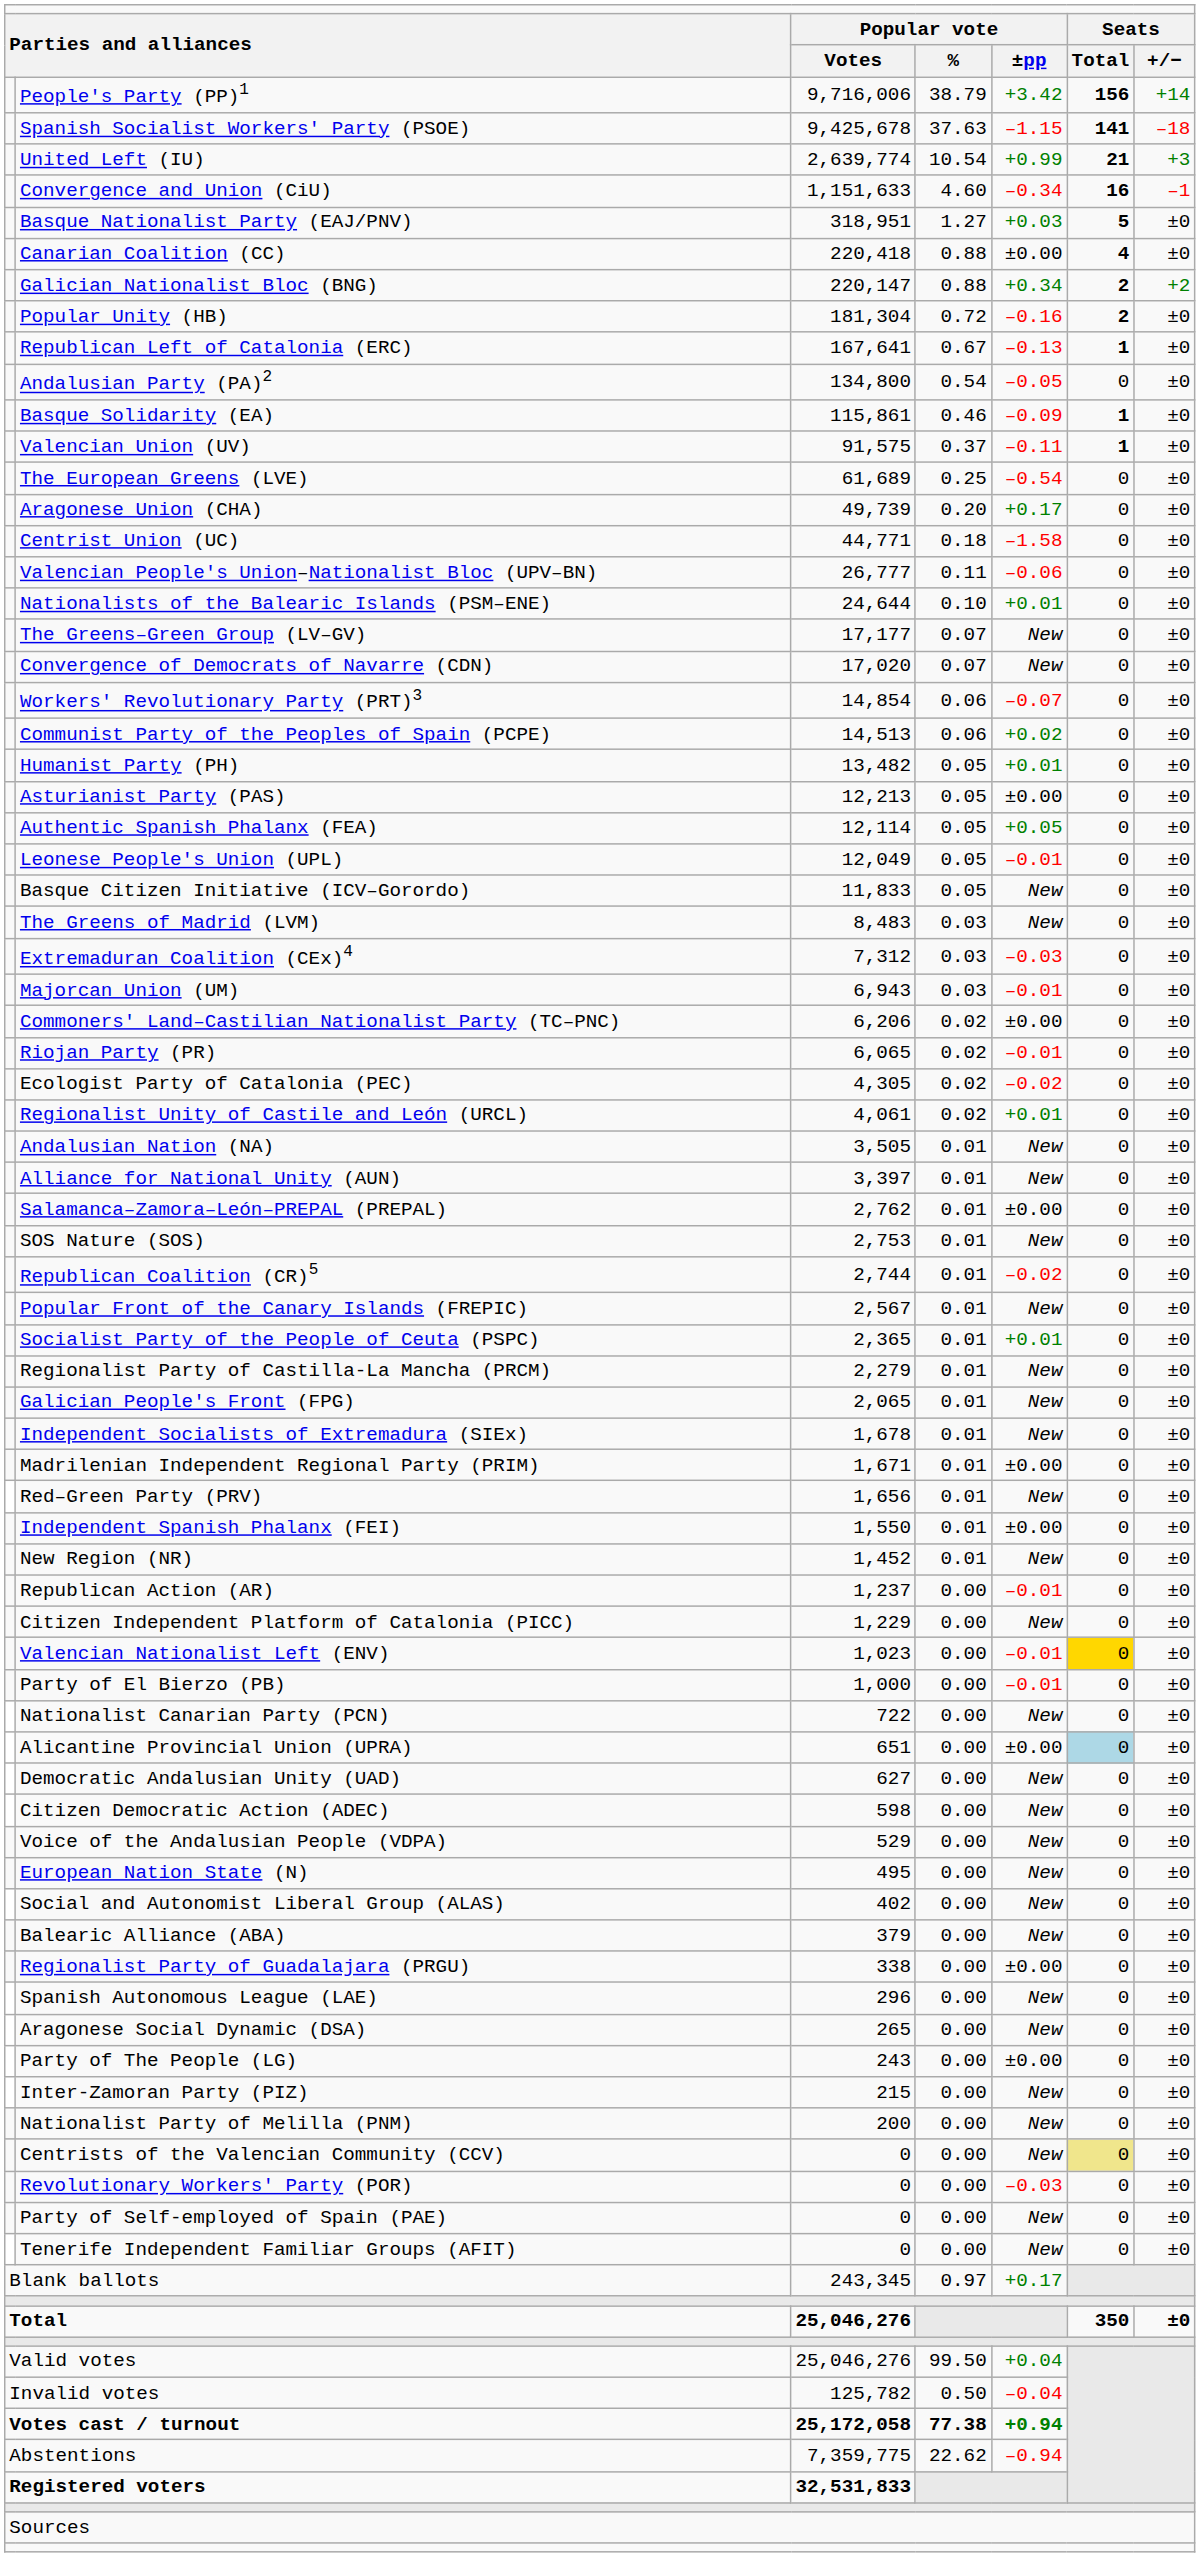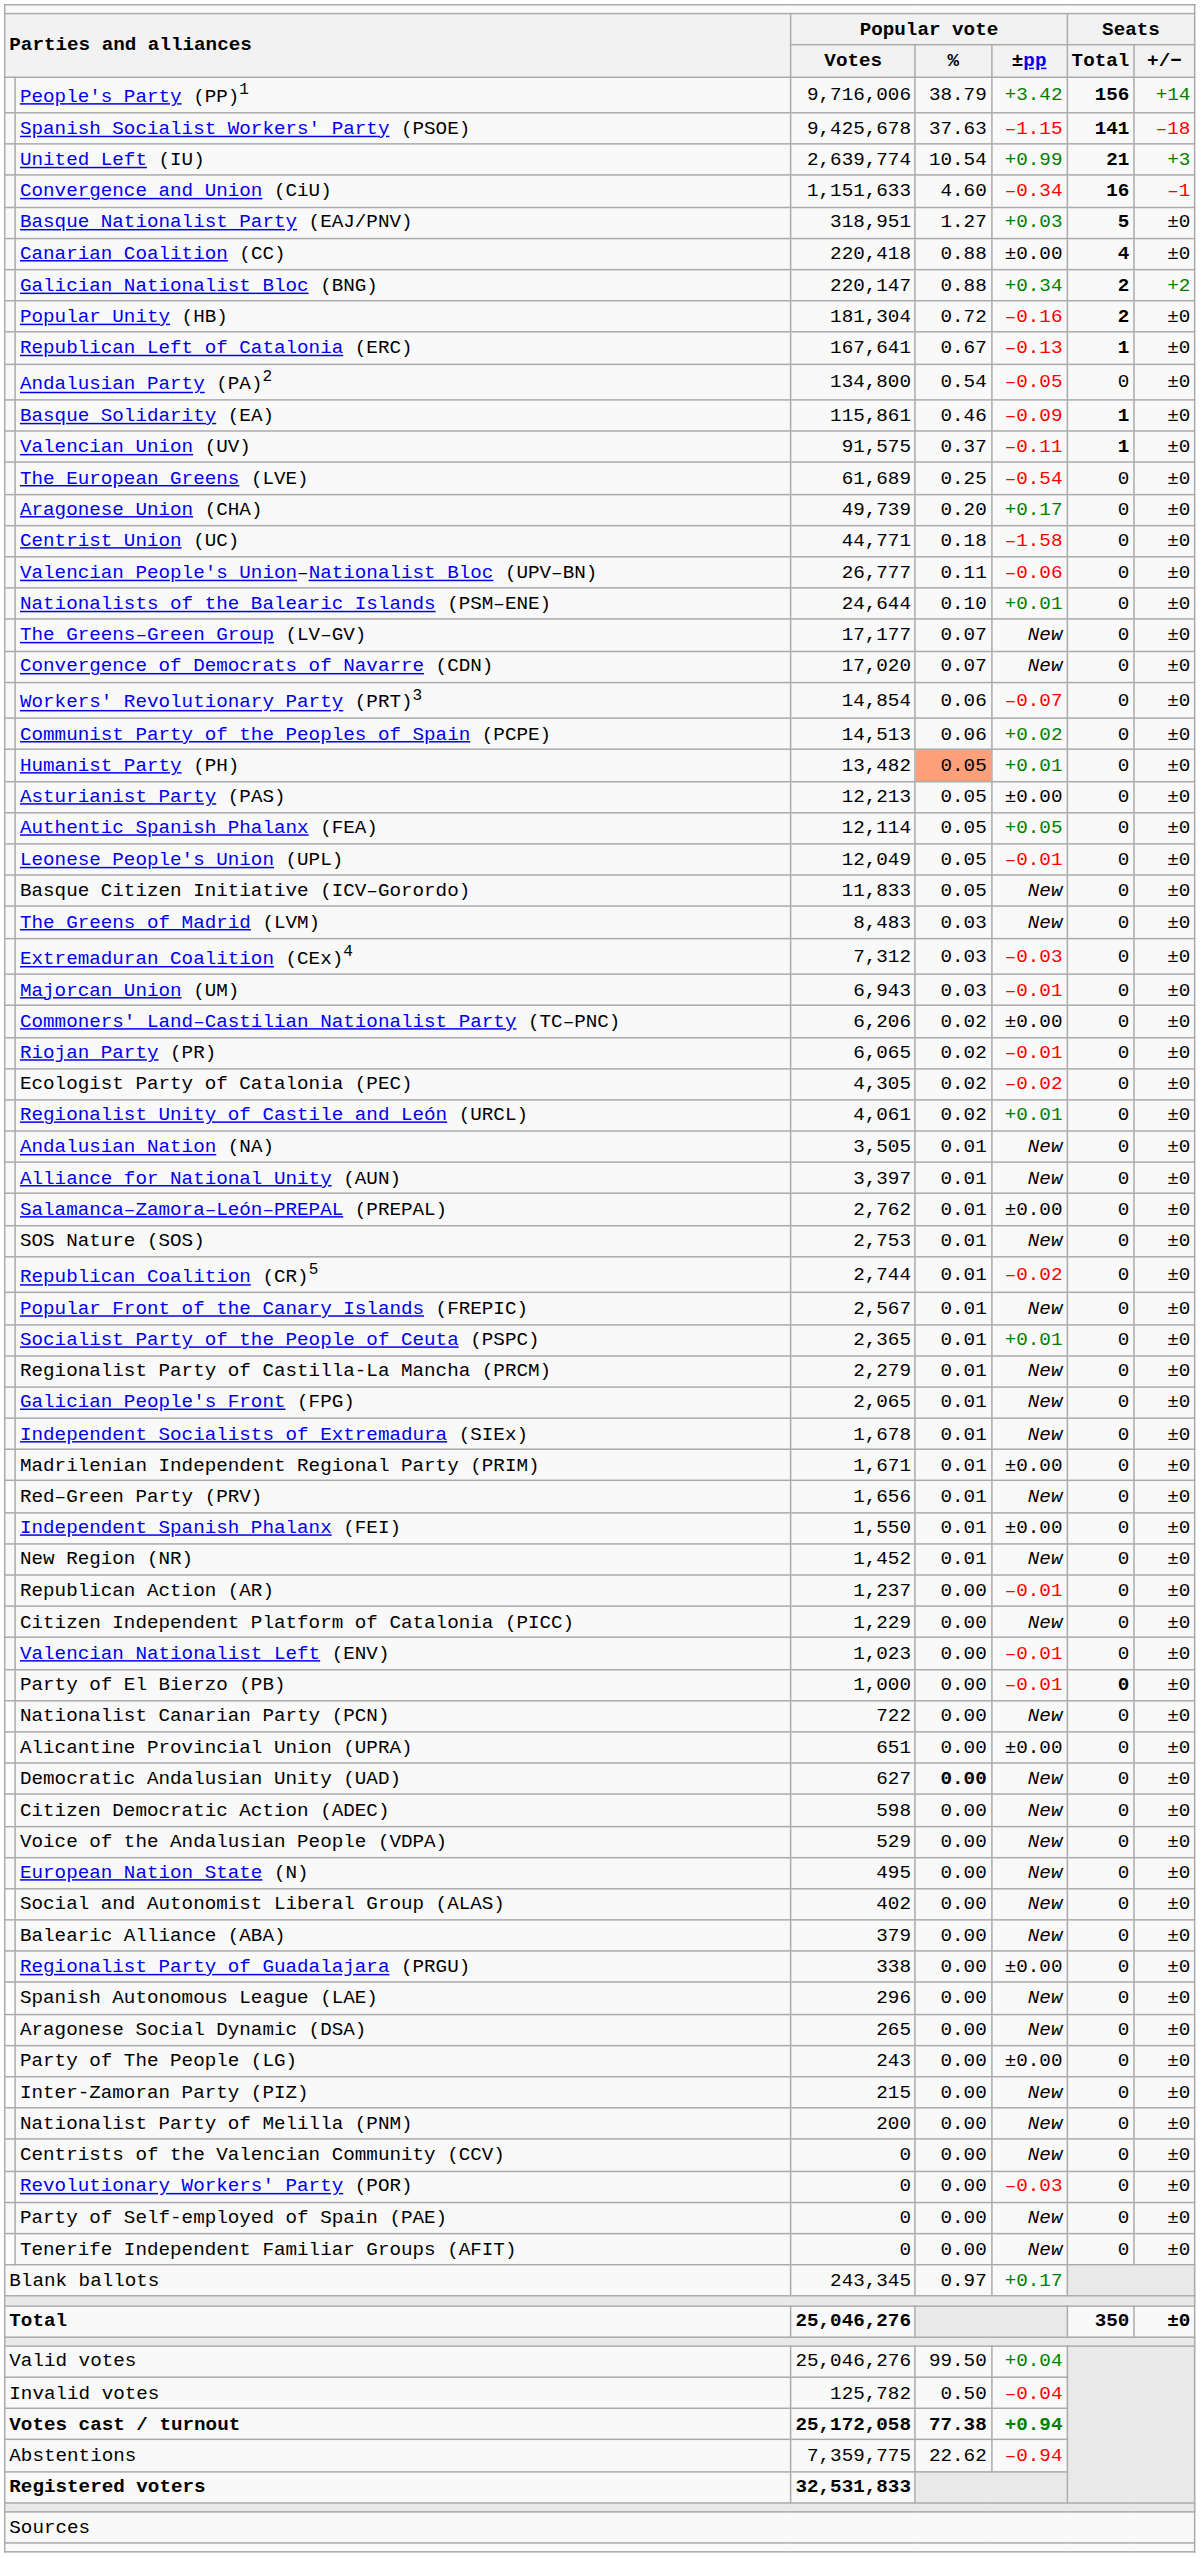(964, 766) no background -> (964, 766) lightsalmon background
(1124, 1653) gold background -> (1124, 1653) no background
(1124, 1685) normal -> (1124, 1685) bold
(1124, 1748) lightblue background -> (1124, 1748) no background
(964, 1779) normal -> (964, 1779) bold
(1124, 2155) khaki background -> (1124, 2155) no background
